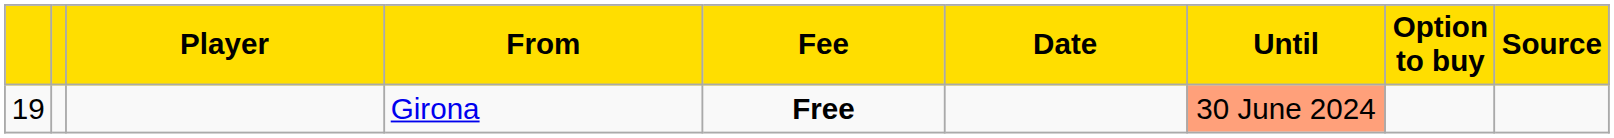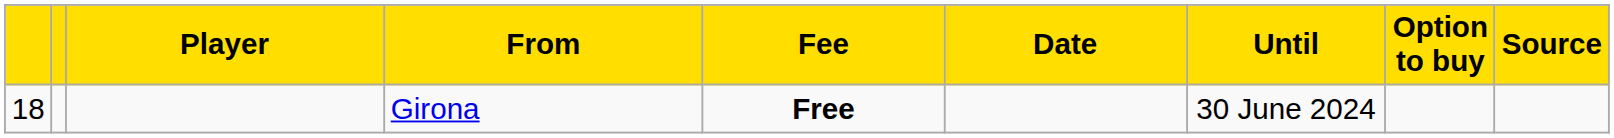(28, 108) 19 -> (28, 108) 18
(1286, 108) lightsalmon background -> (1286, 108) no background
